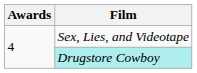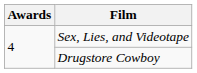(109, 57) paleturquoise background -> (109, 57) no background
